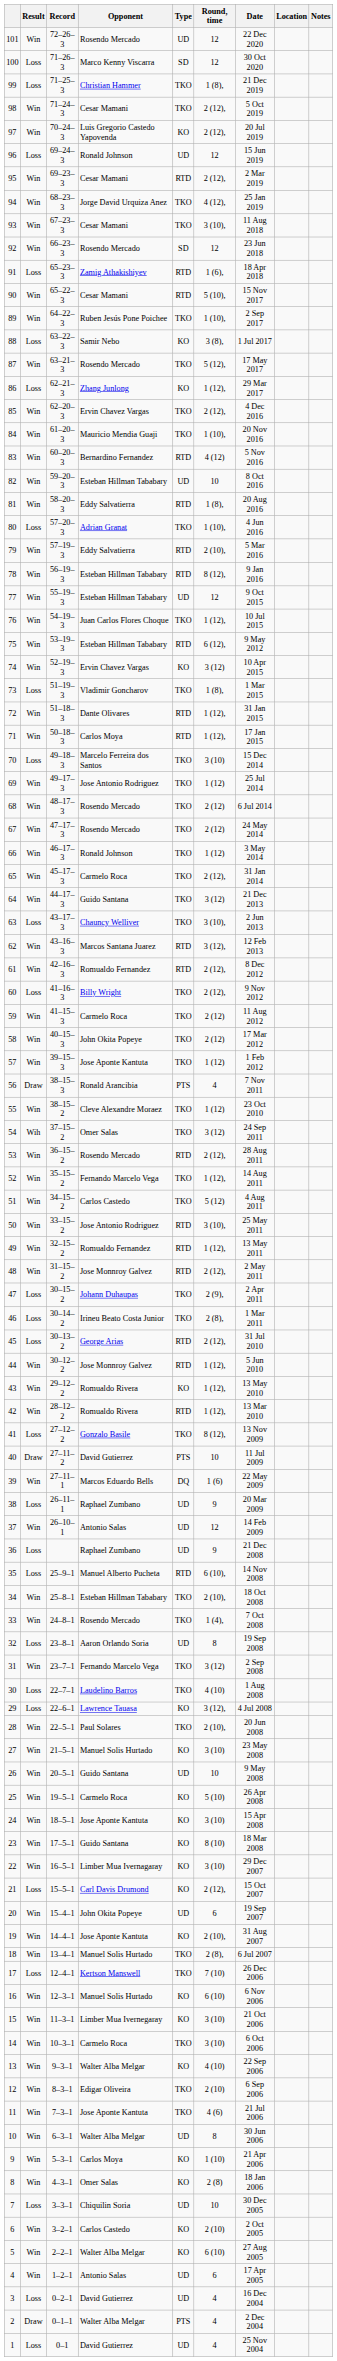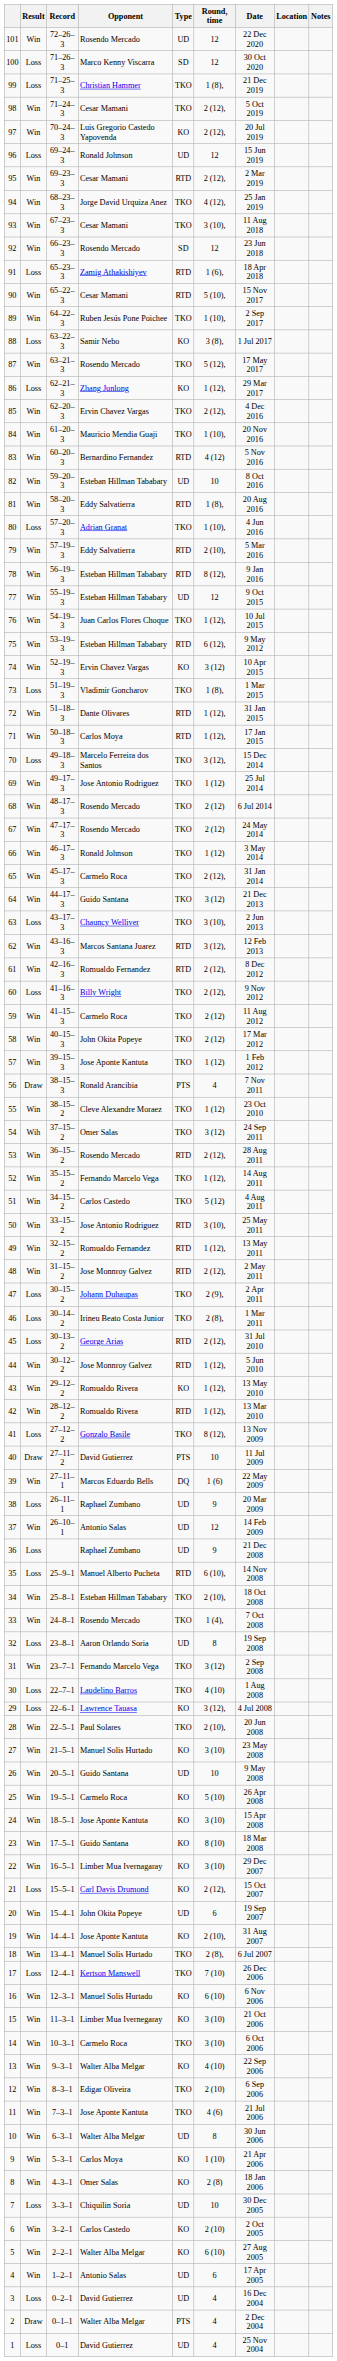(215, 760) 3 (10) -> (215, 760) 3 (12),
